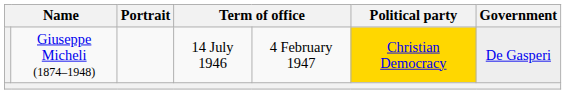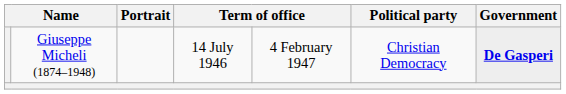(413, 54) gold background -> (413, 54) no background
(518, 54) normal -> (518, 54) bold
